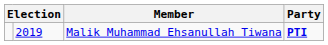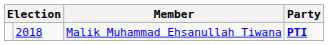(29, 32) 2019 -> (29, 32) 2018
